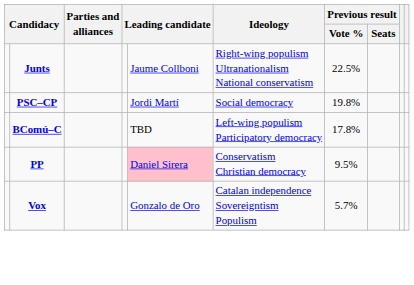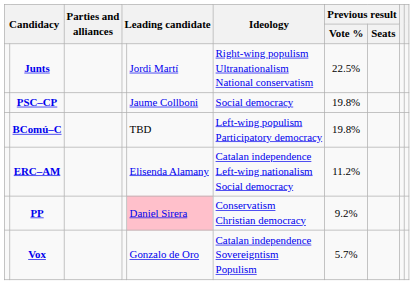(164, 68) Jaume Collboni -> (154, 68) Jordi Martí
(155, 102) Jordi Martí -> (164, 102) Jaume Collboni
(346, 129) 17.8% -> (346, 129) 19.8%
+ row: (37, 171)
(346, 164) 9.5% -> (346, 213) 9.2%
